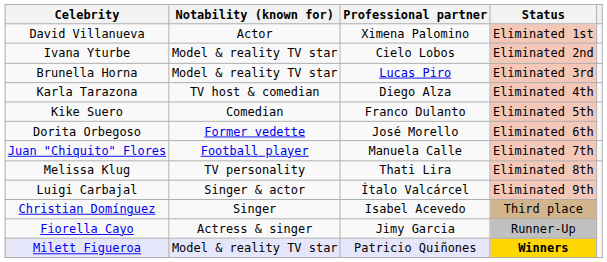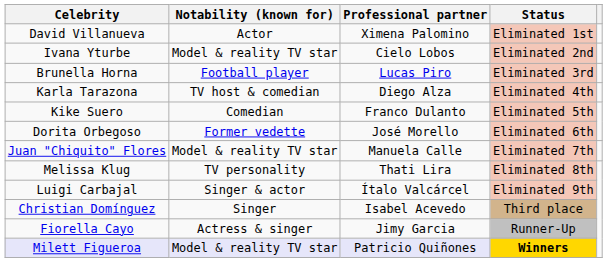(255, 73) Model & reality TV star -> (255, 73) Football player
(255, 151) Football player -> (255, 151) Model & reality TV star
